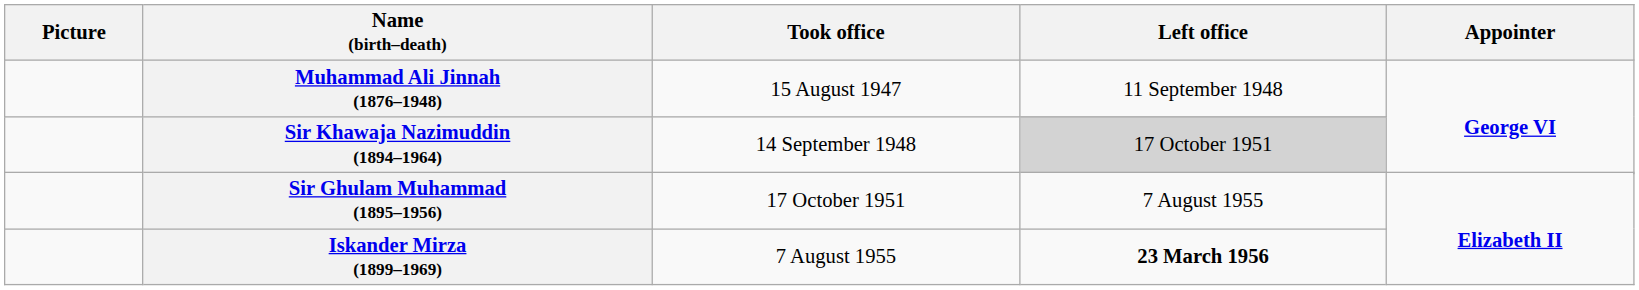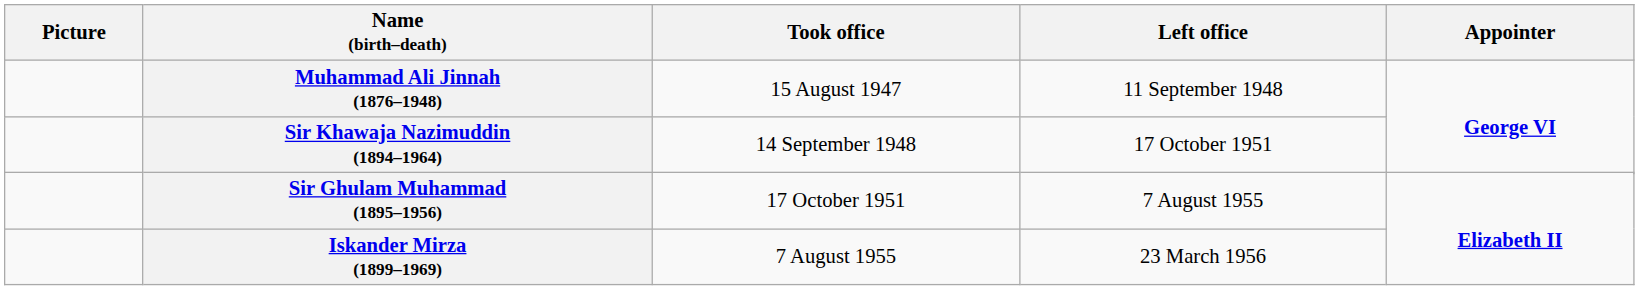(1203, 144) lightgrey background -> (1203, 144) no background
(1203, 256) bold -> (1203, 256) normal
